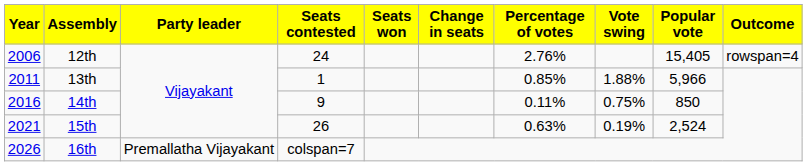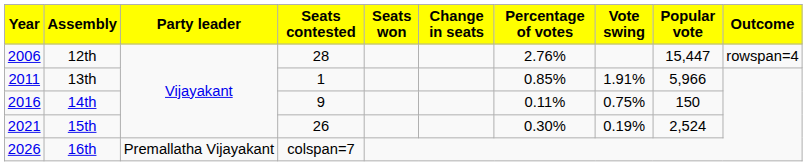(321, 56) 24 -> (321, 56) 28
(688, 56) 15,405 -> (688, 56) 15,447
(624, 79) 1.88% -> (624, 79) 1.91%
(688, 102) 850 -> (688, 102) 150
(545, 126) 0.63% -> (545, 126) 0.30%
